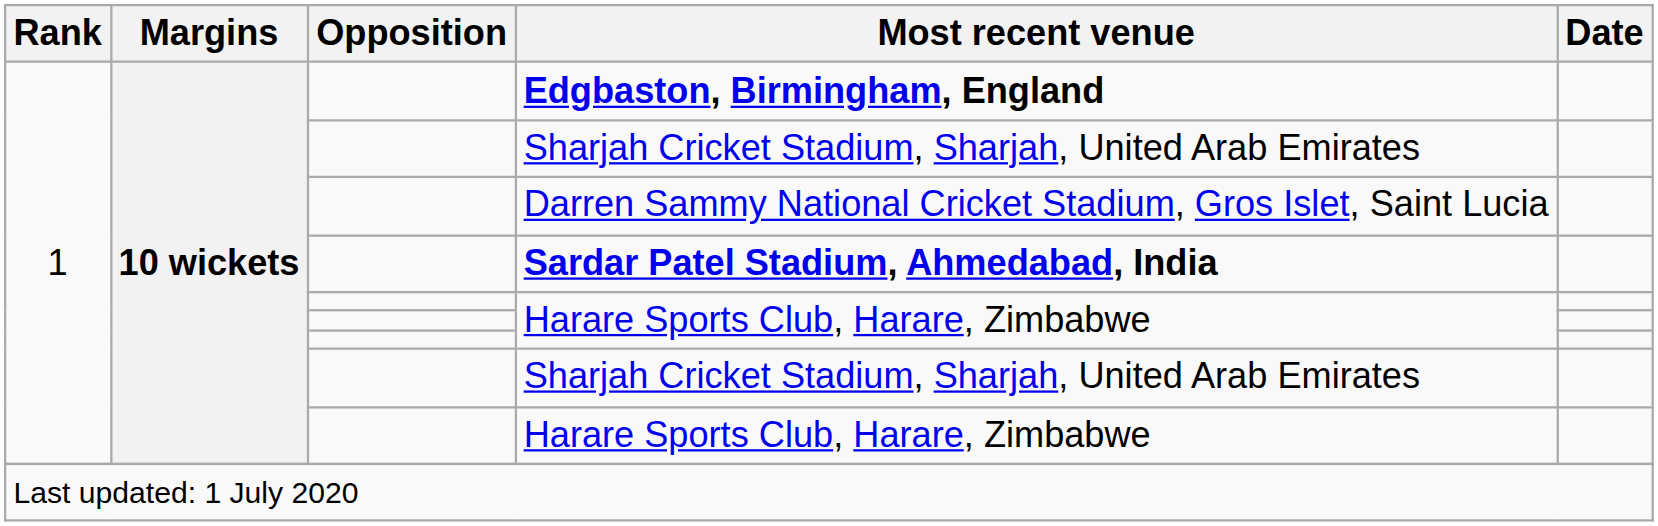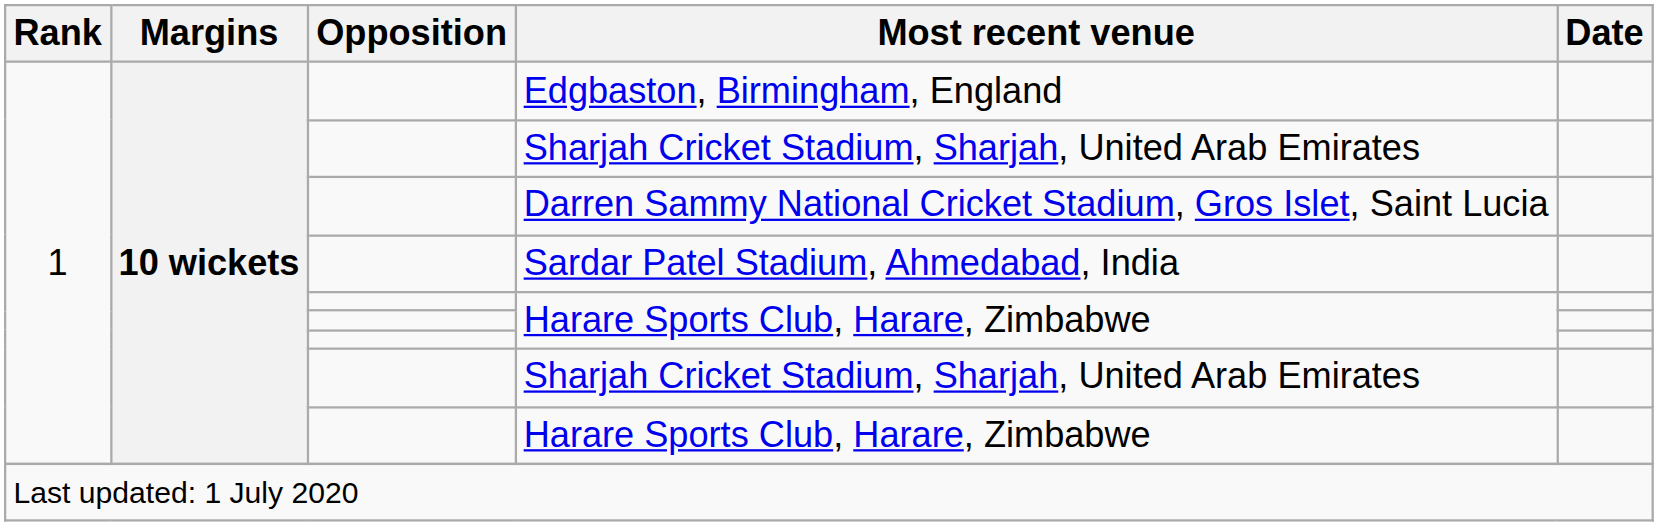(814, 90) bold -> (793, 90) normal
(871, 262) bold -> (851, 262) normal
